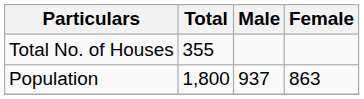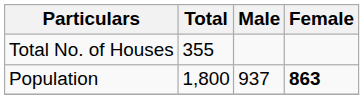(305, 79) normal -> (305, 79) bold
